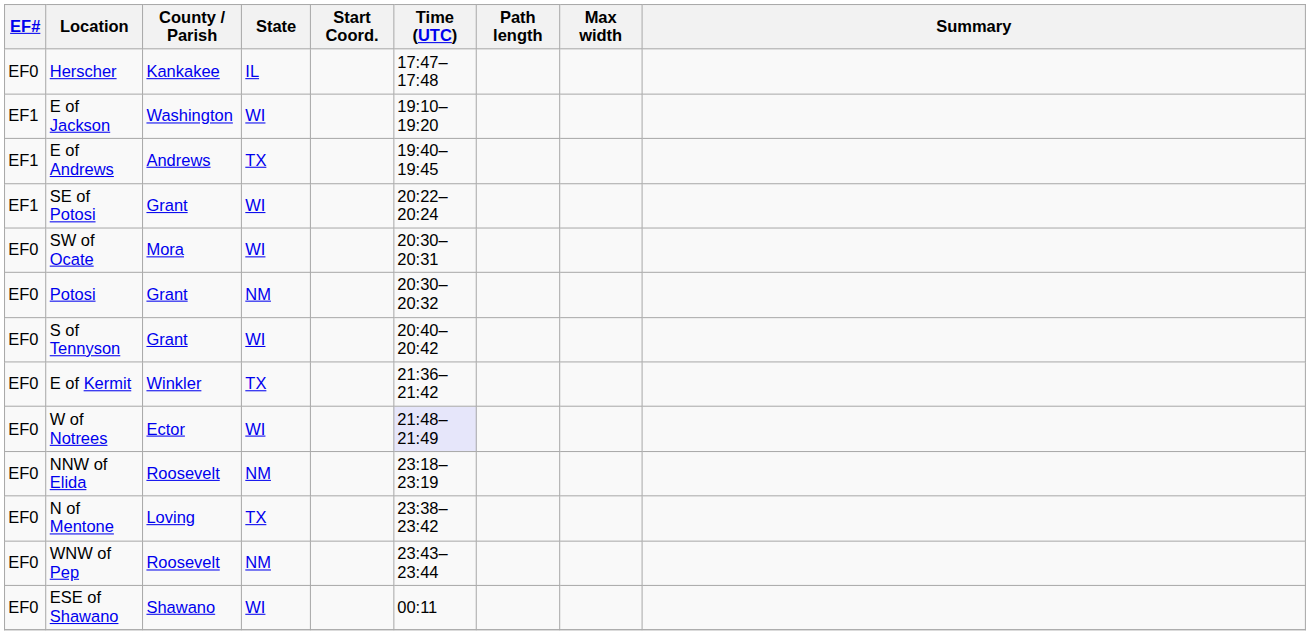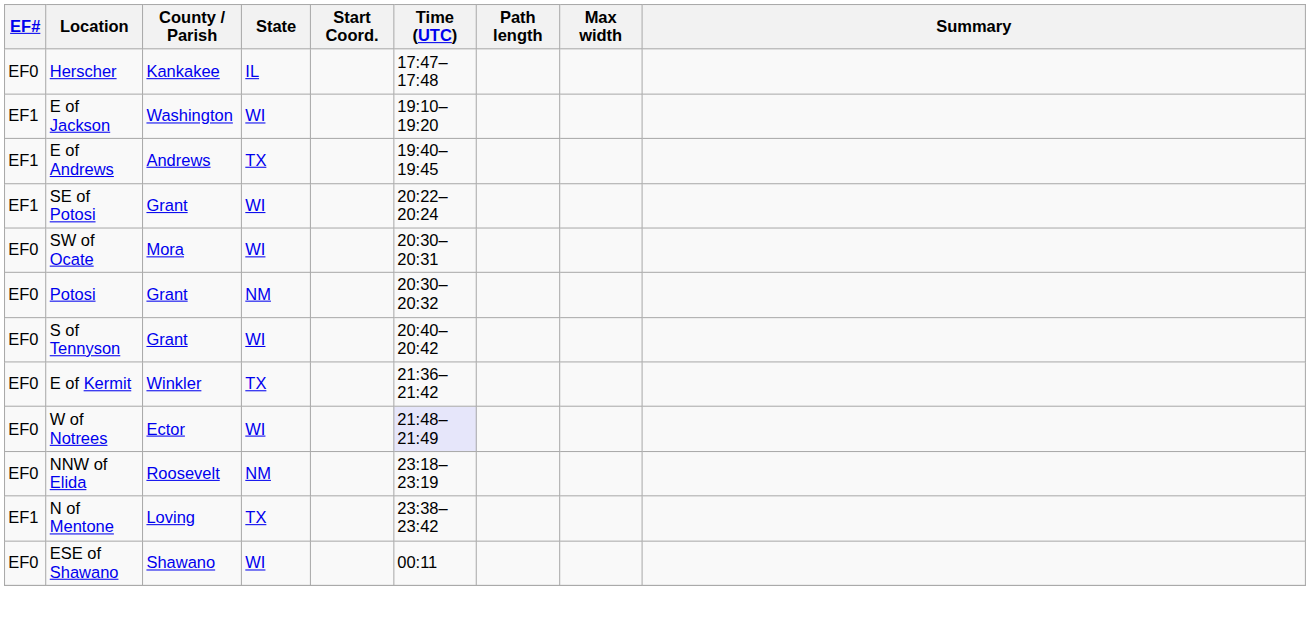(23, 518) EF0 -> (23, 518) EF1
- row: (80, 562)
